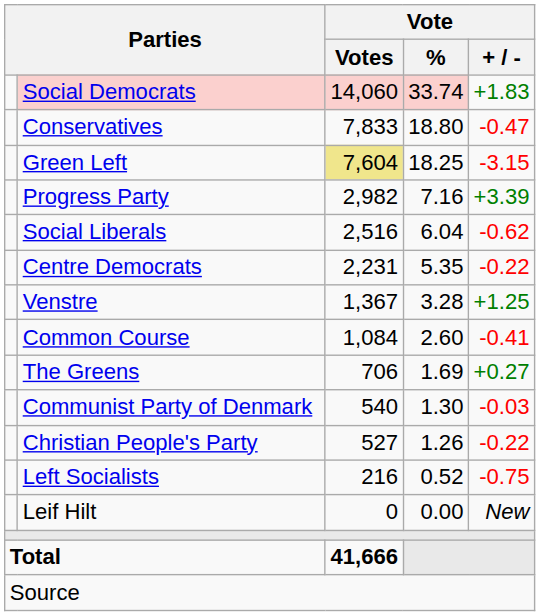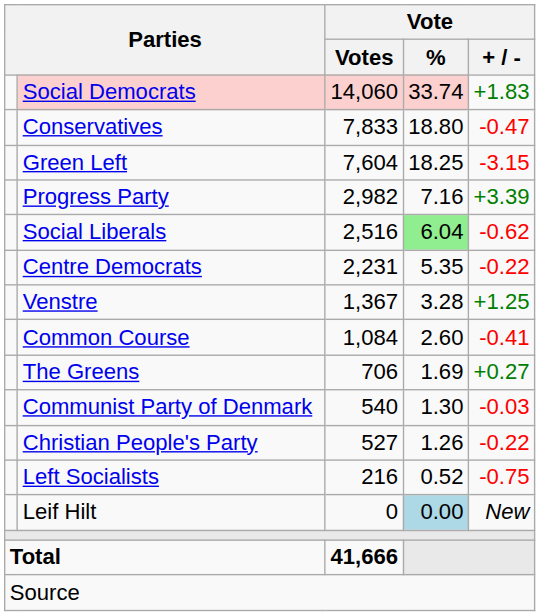(370, 162) khaki background -> (370, 162) no background
(442, 232) no background -> (442, 232) lightgreen background
(442, 512) no background -> (442, 512) lightblue background
